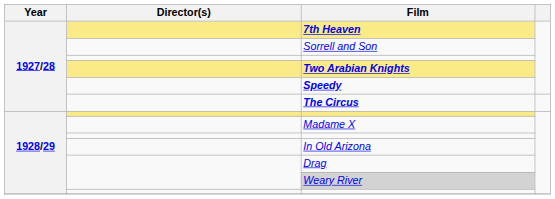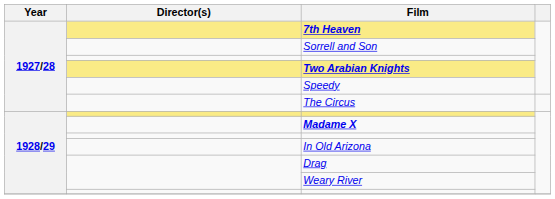(322, 85) bold -> (321, 85) normal
(331, 102) bold -> (329, 102) normal
(329, 124) normal -> (330, 124) bold
(333, 180) lightgrey background -> (333, 180) no background
